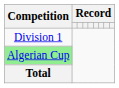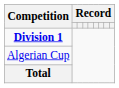(38, 37) normal -> (38, 37) bold
(38, 55) lightgreen background -> (38, 55) no background
